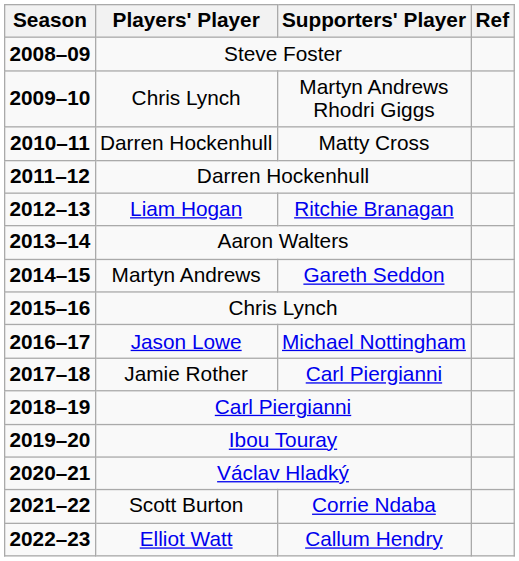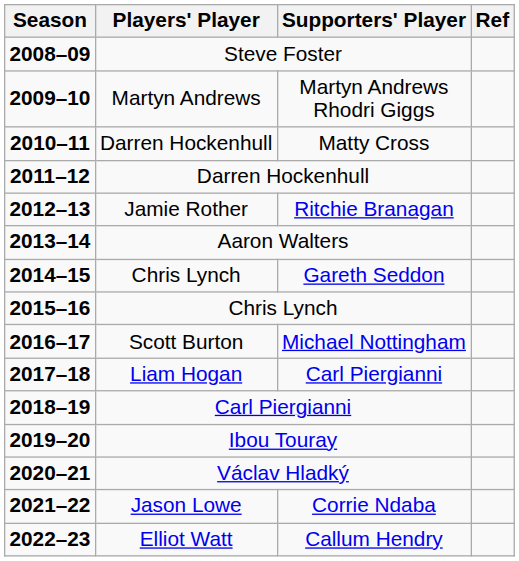(186, 98) Chris Lynch -> (186, 98) Martyn Andrews
(186, 209) Liam Hogan -> (186, 209) Jamie Rother
(186, 275) Martyn Andrews -> (186, 275) Chris Lynch
(186, 341) Jason Lowe -> (186, 341) Scott Burton
(186, 374) Jamie Rother -> (186, 374) Liam Hogan
(186, 506) Scott Burton -> (186, 506) Jason Lowe
